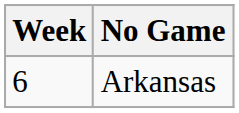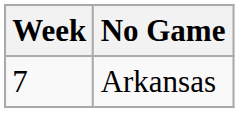(20, 81) 6 -> (20, 81) 7
